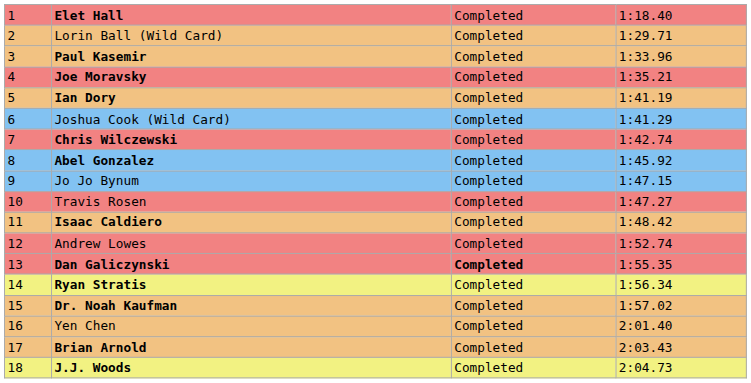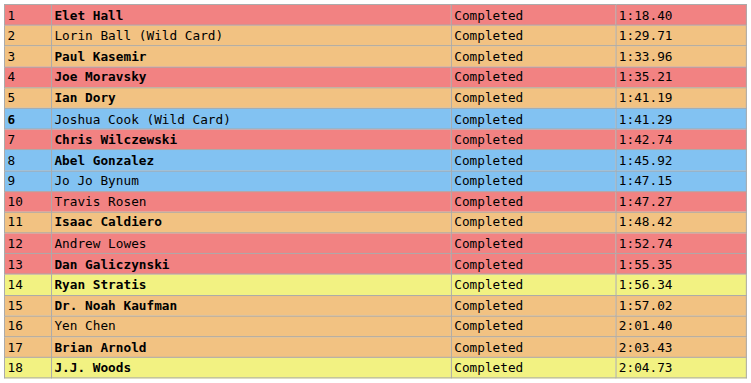(11, 119) normal -> (11, 119) bold
(489, 264) bold -> (489, 264) normal
